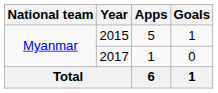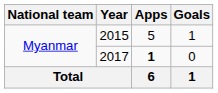(151, 56) normal -> (151, 56) bold
